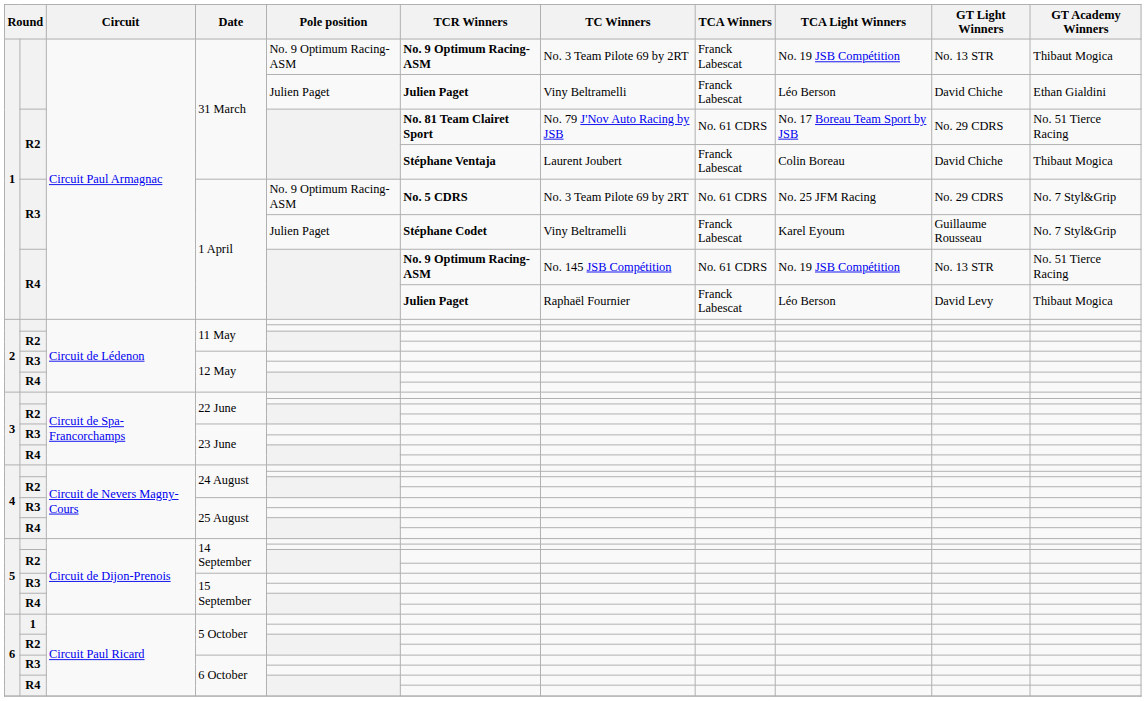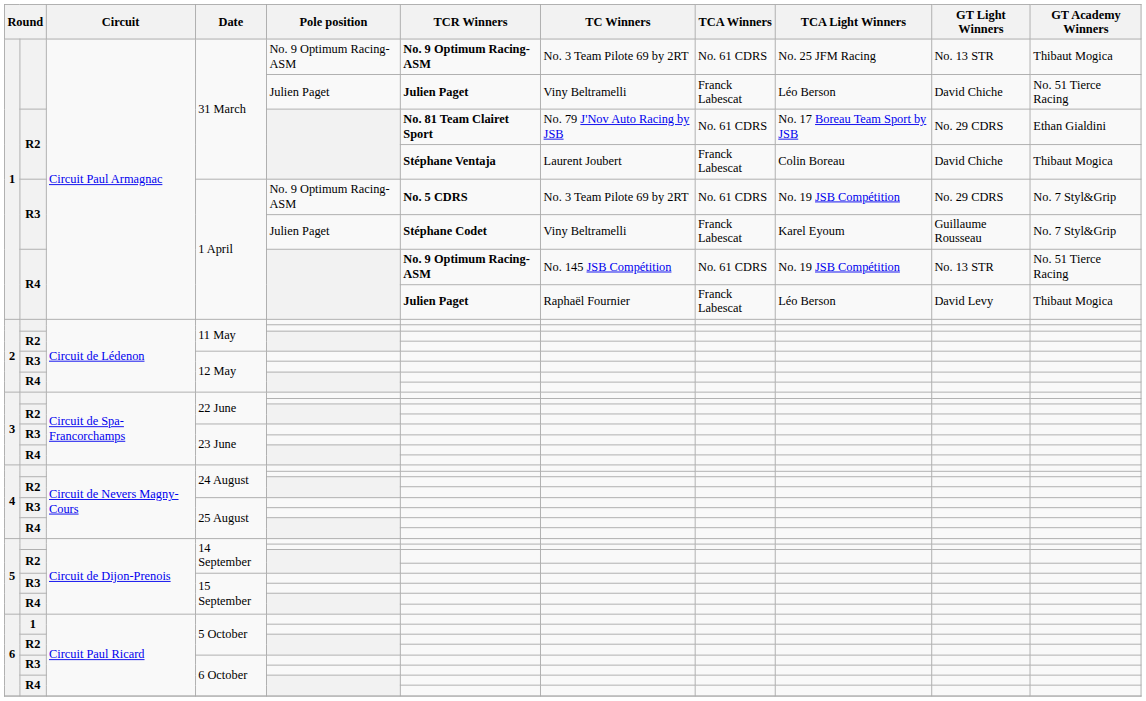(720, 56) Franck Labescat -> (732, 56) No. 61 CDRS
(839, 56) No. 19 JSB Compétition -> (827, 56) No. 25 JFM Racing
(1070, 91) Ethan Gialdini -> (1067, 91) No. 51 Tierce Racing
(1067, 126) No. 51 Tierce Racing -> (1070, 126) Ethan Gialdini
(827, 196) No. 25 JFM Racing -> (839, 196) No. 19 JSB Compétition
